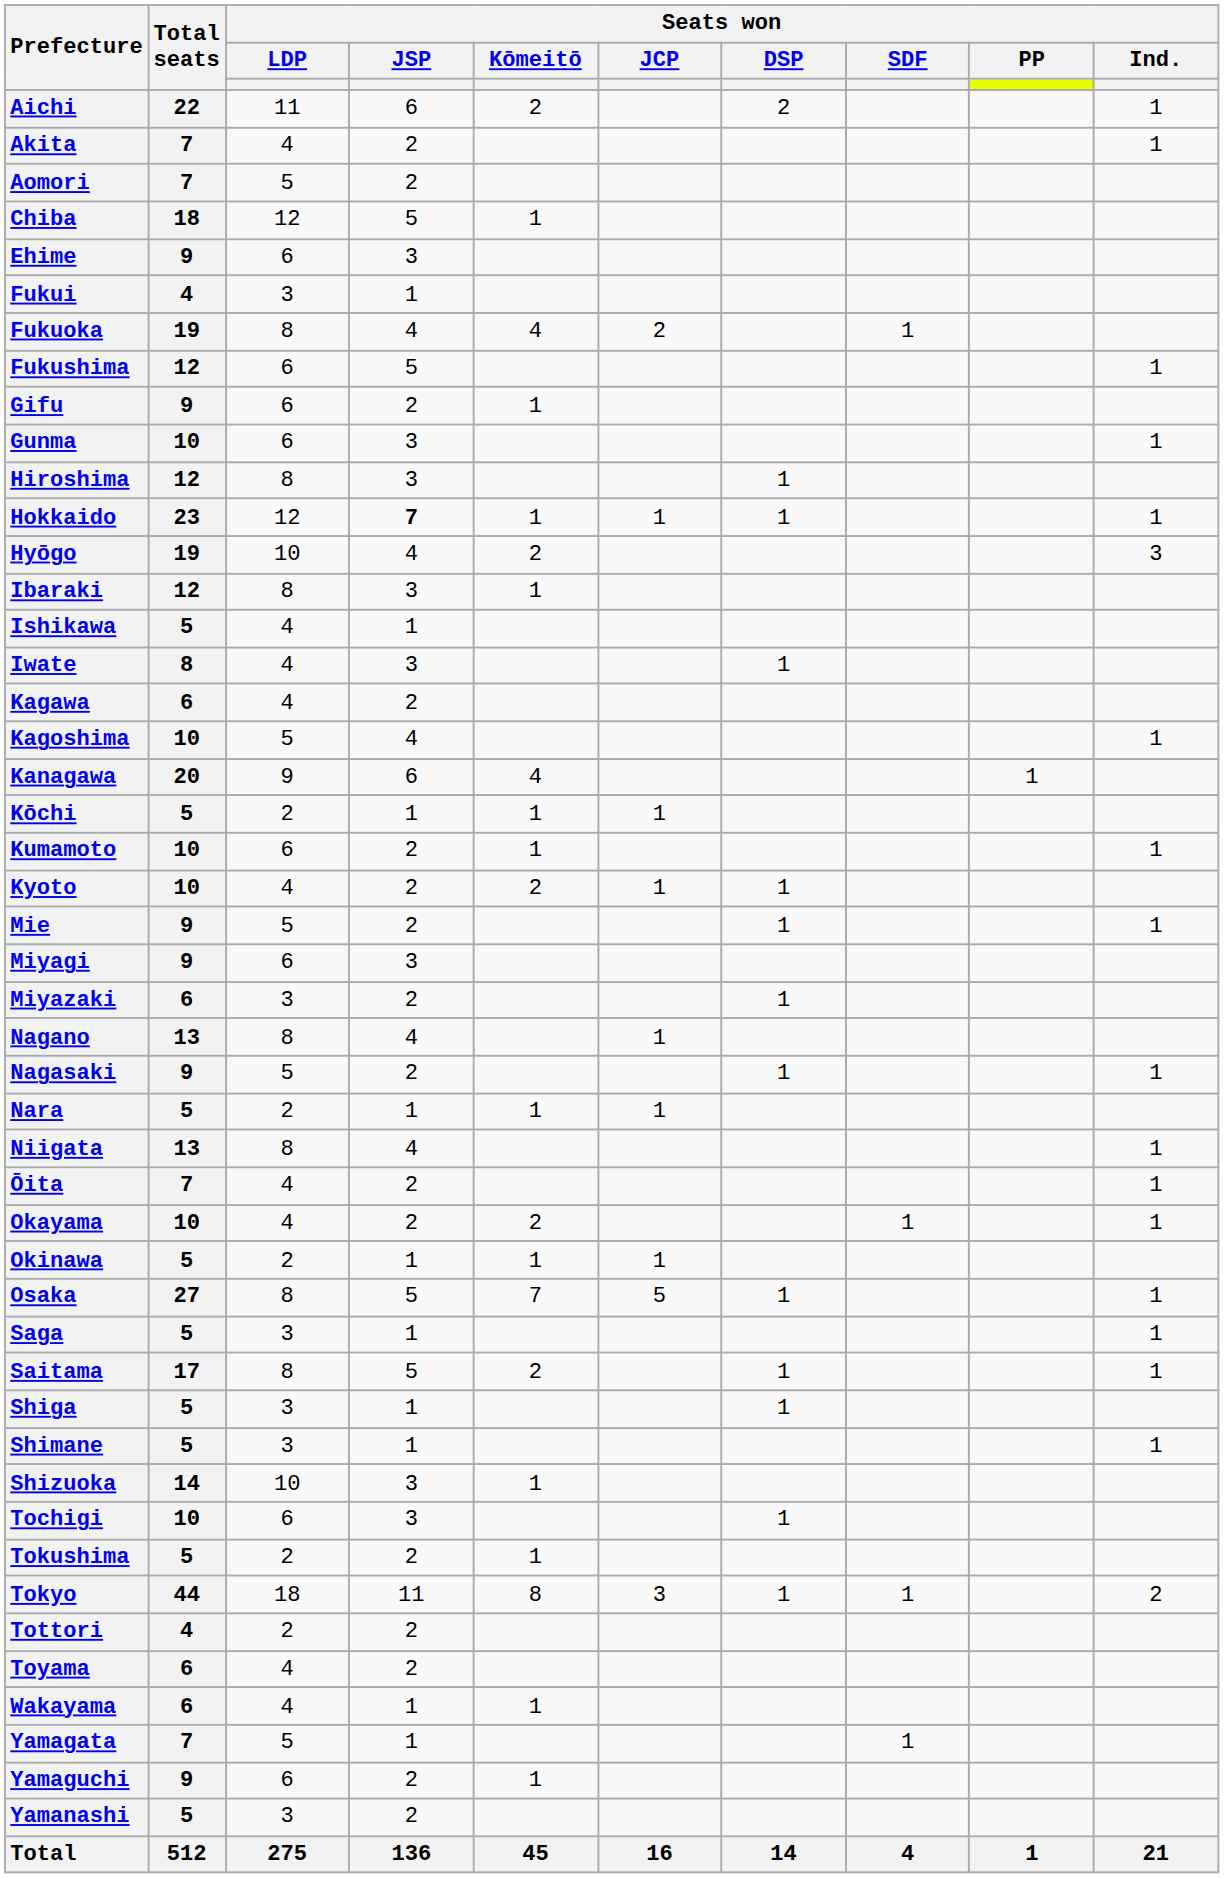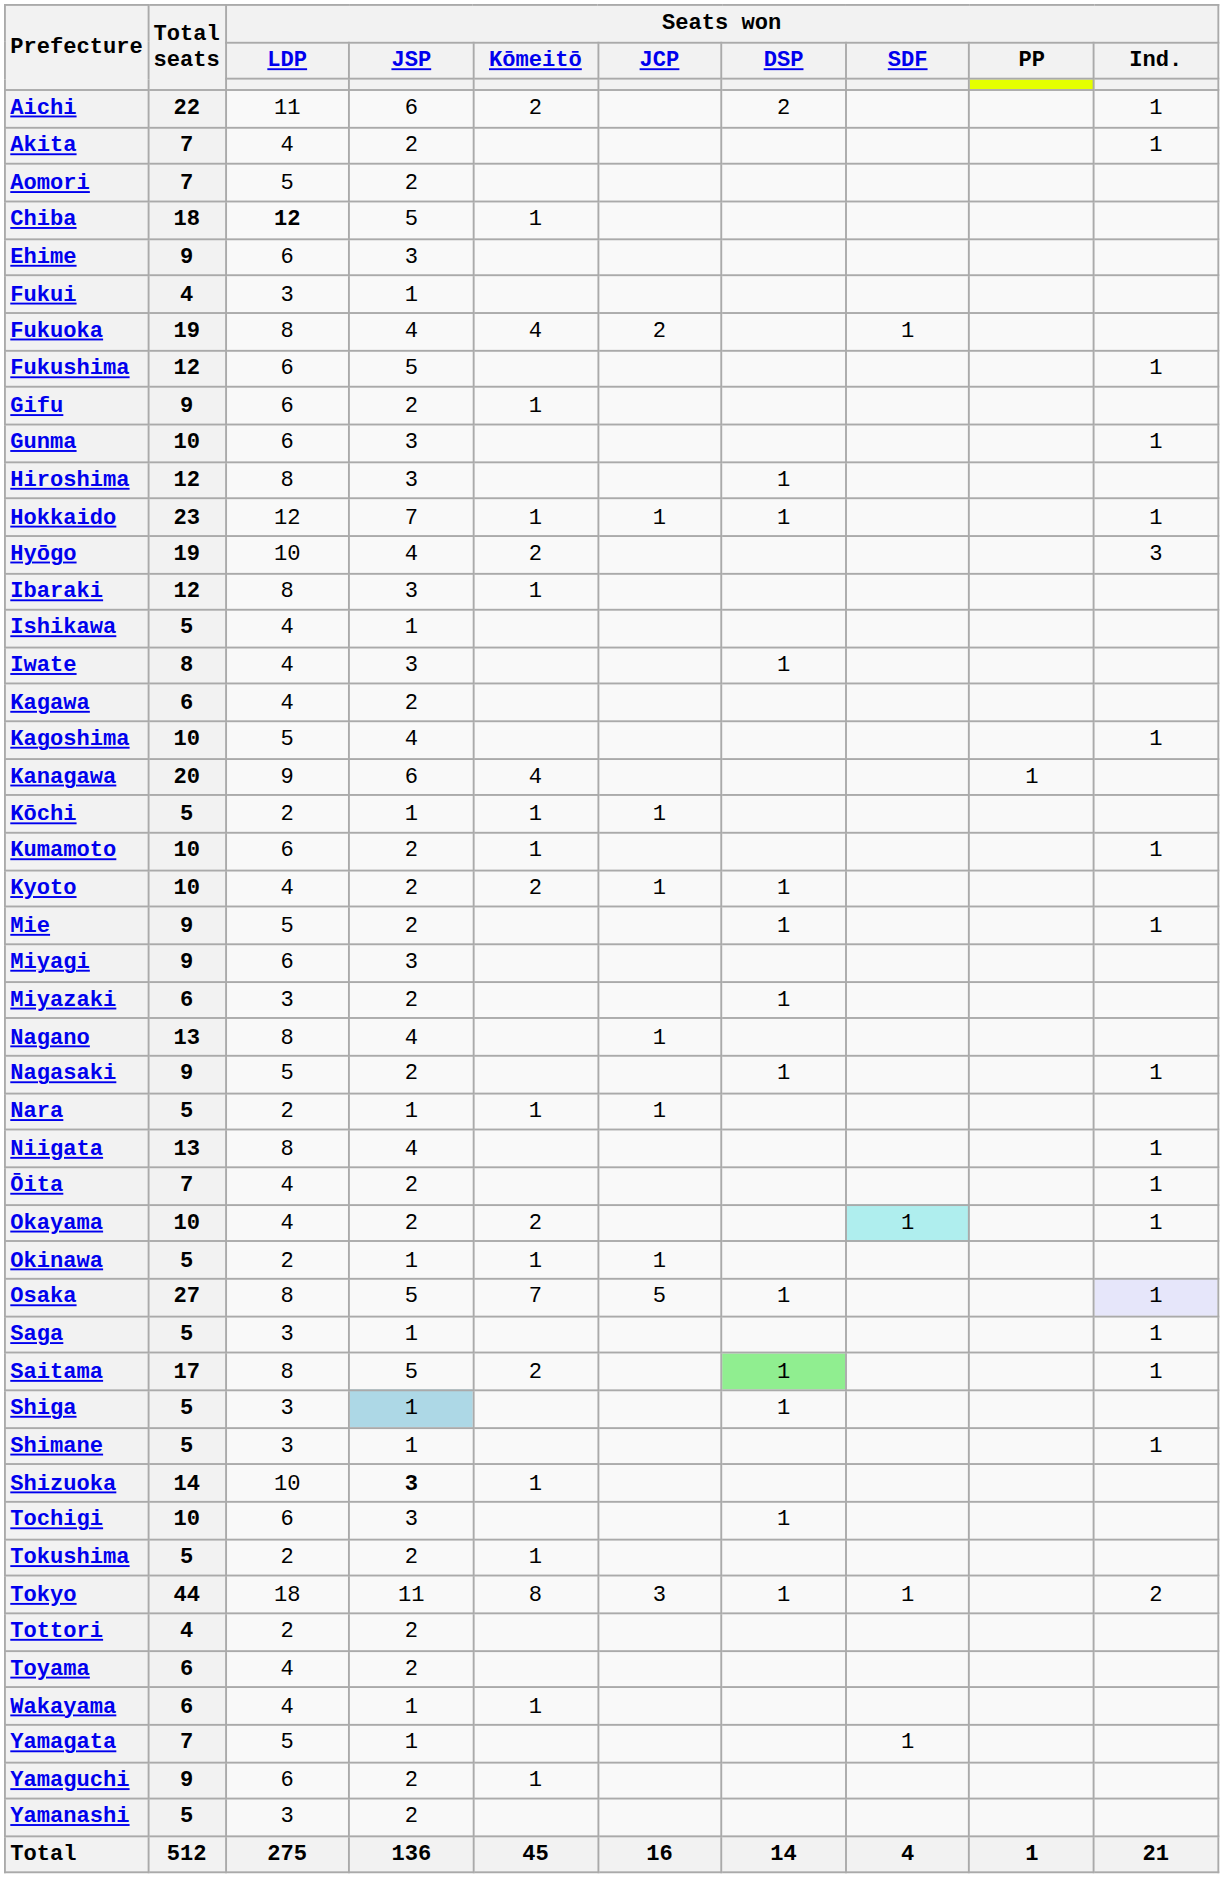(287, 220) normal -> (287, 220) bold
(411, 517) bold -> (411, 517) normal
(908, 1223) no background -> (908, 1223) paleturquoise background
(1156, 1297) no background -> (1156, 1297) lavender background
(784, 1371) no background -> (784, 1371) lightgreen background
(411, 1408) no background -> (411, 1408) lightblue background
(411, 1483) normal -> (411, 1483) bold
